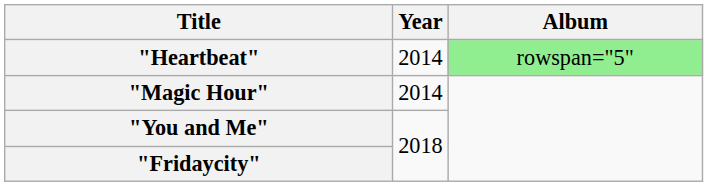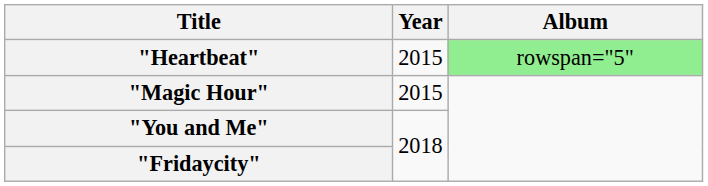(420, 57) 2014 -> (420, 57) 2015
(420, 92) 2014 -> (420, 92) 2015
